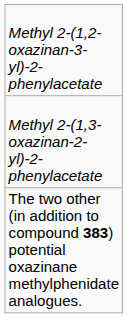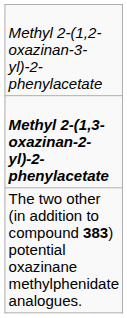(55, 150) normal -> (59, 150) bold
